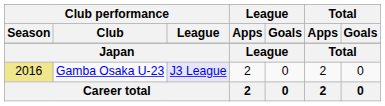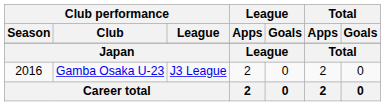(29, 71) khaki background -> (29, 71) no background
(198, 71) lavender background -> (198, 71) no background
